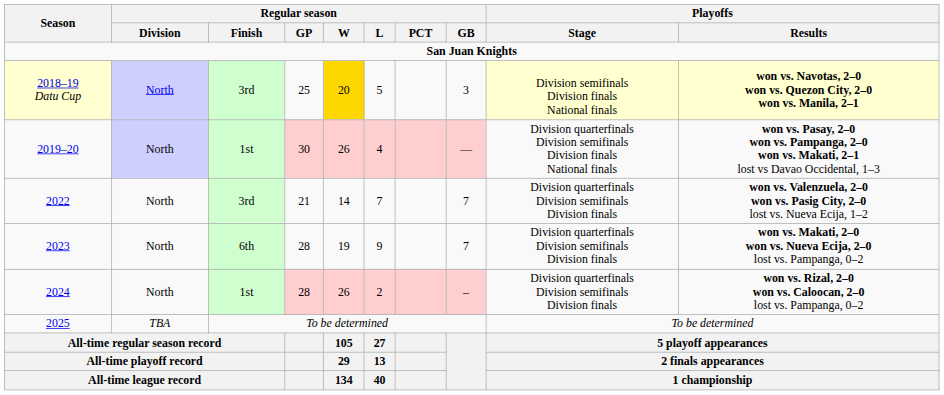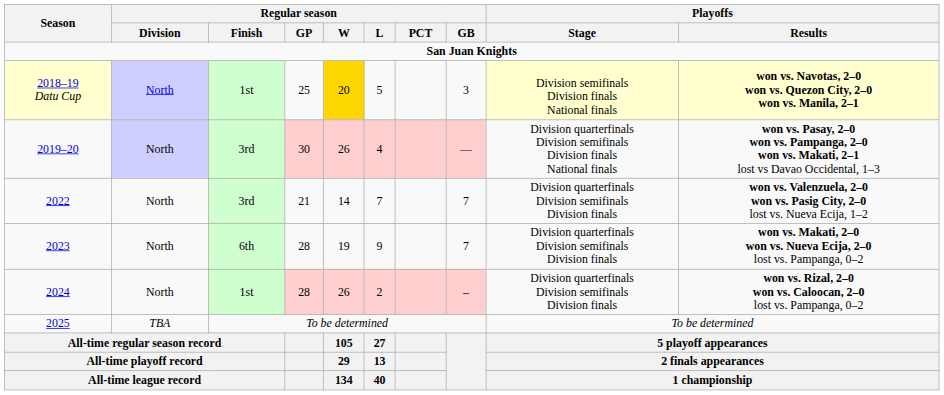(247, 90) 3rd -> (247, 90) 1st
(247, 148) 1st -> (247, 148) 3rd
